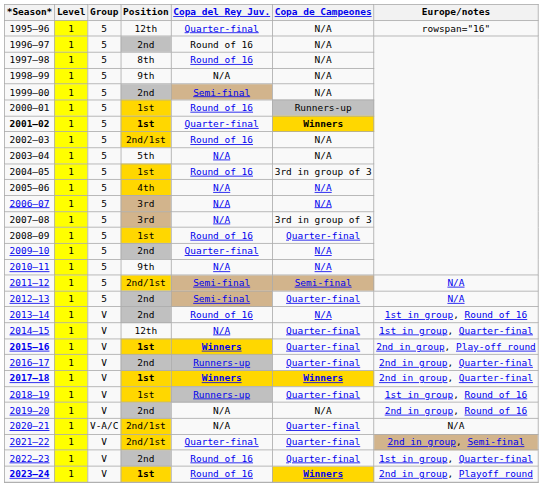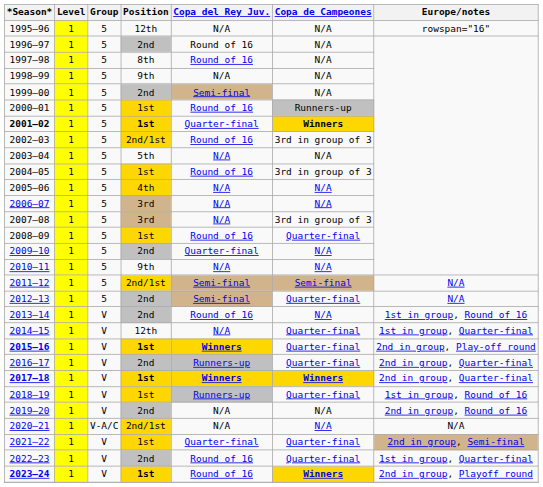(222, 28) Quarter-final -> (222, 28) N/A
(323, 139) N/A -> (323, 139) 3rd in group of 3
(323, 426) Quarter-final -> (323, 426) N/A
(146, 442) 2nd/1st -> (146, 442) 1st
